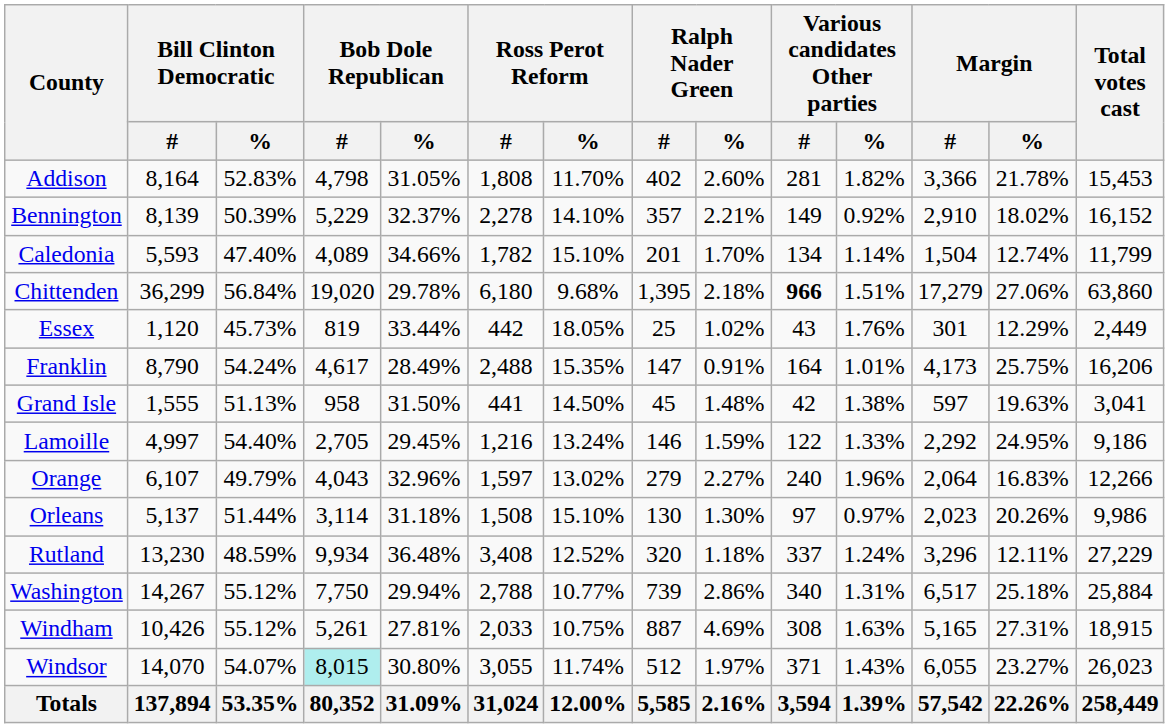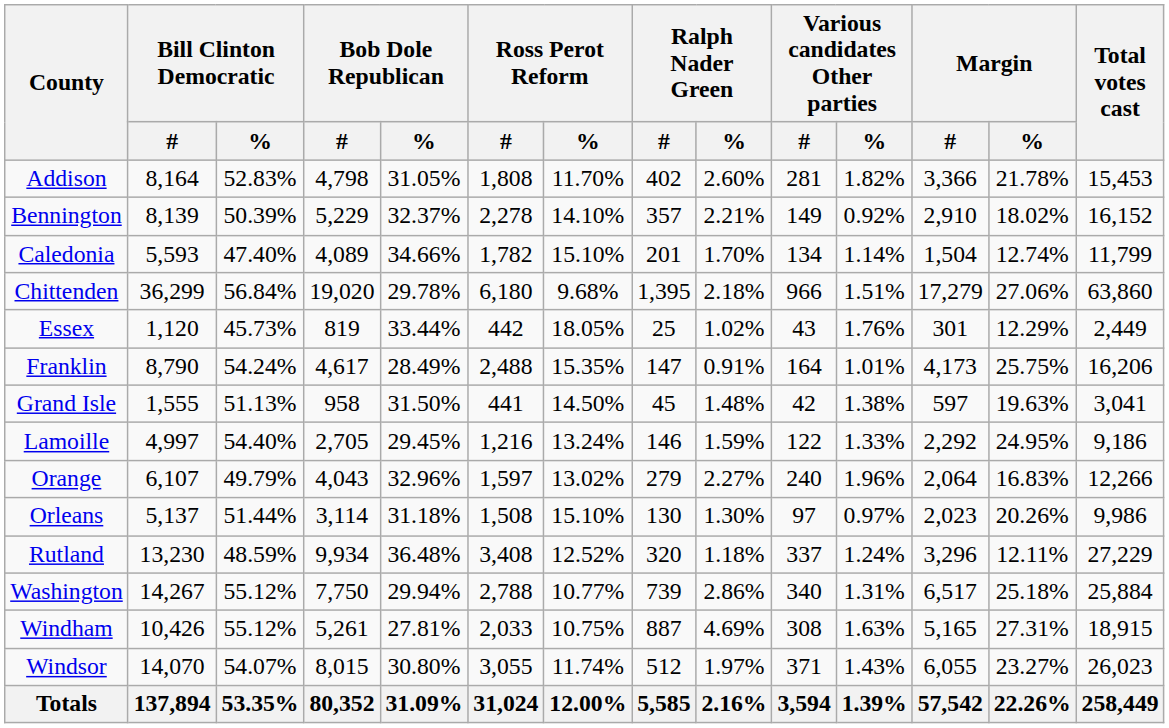(804, 290) bold -> (804, 290) normal
(342, 666) paleturquoise background -> (342, 666) no background
